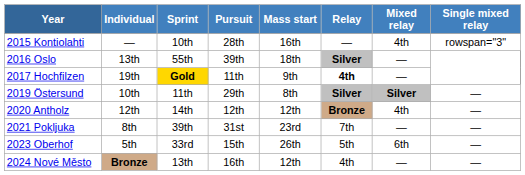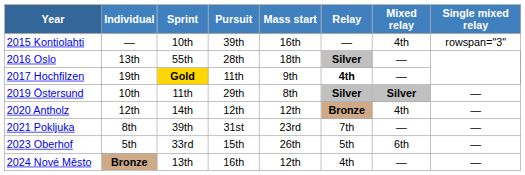(234, 42) 28th -> (234, 42) 39th
(234, 59) 39th -> (234, 59) 28th
